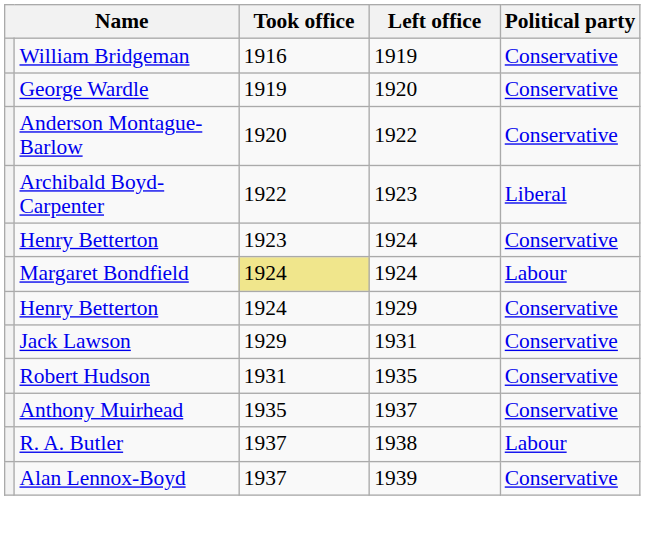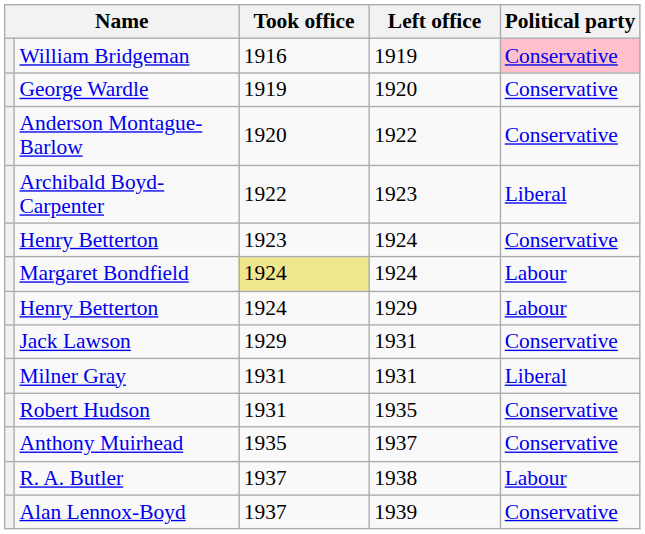(561, 55) no background -> (561, 55) pink background
(561, 307) Conservative -> (536, 307) Labour
+ row: (73, 375)
